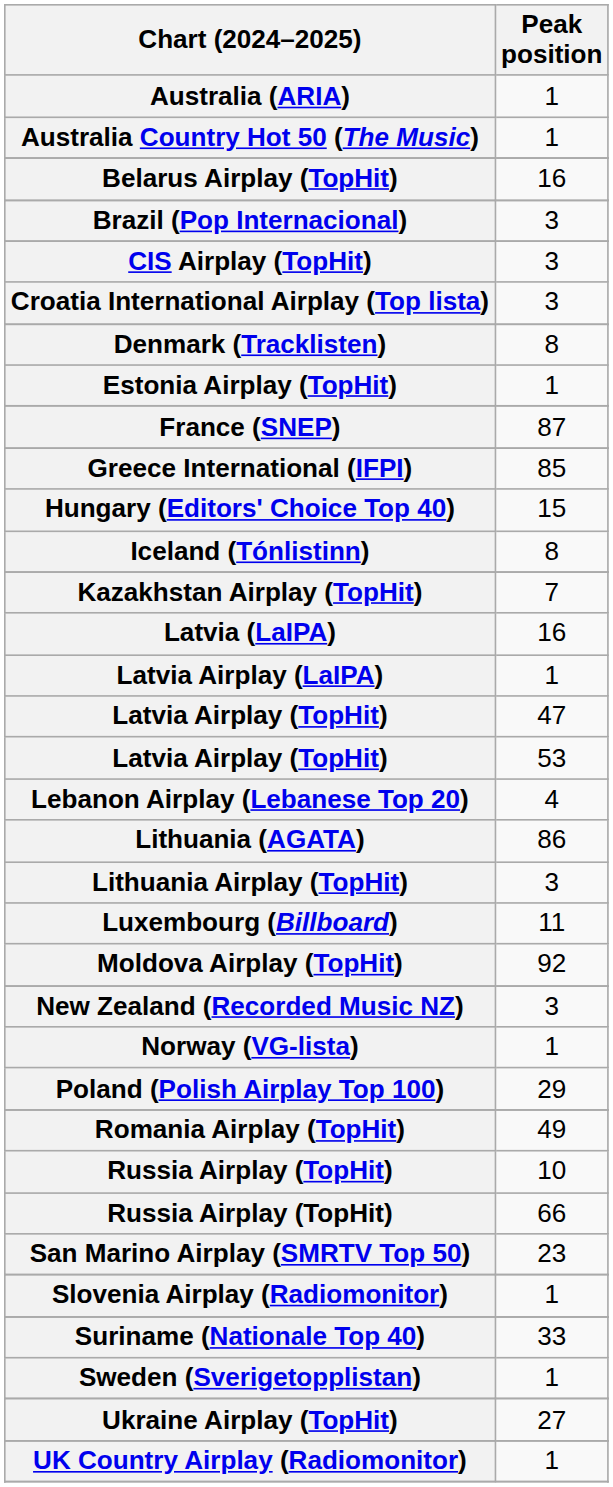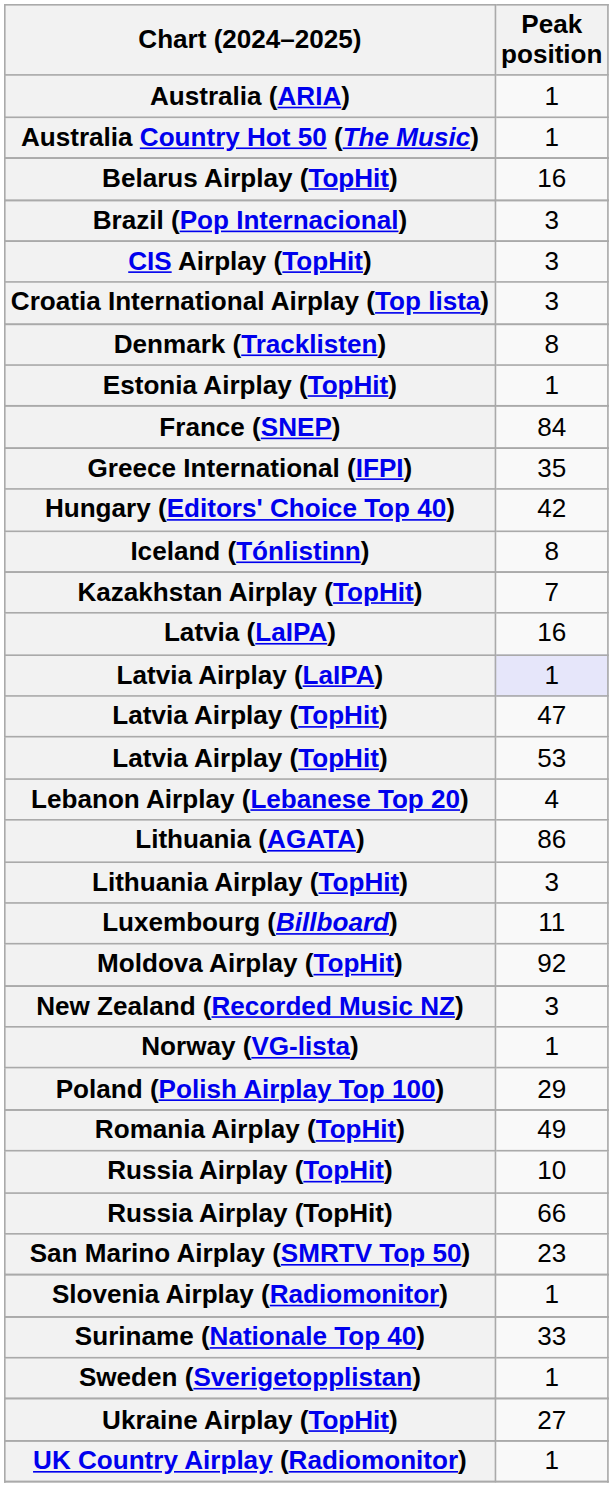(552, 426) 87 -> (552, 426) 84
(552, 468) 85 -> (552, 468) 35
(552, 509) 15 -> (552, 509) 42
(552, 674) no background -> (552, 674) lavender background
